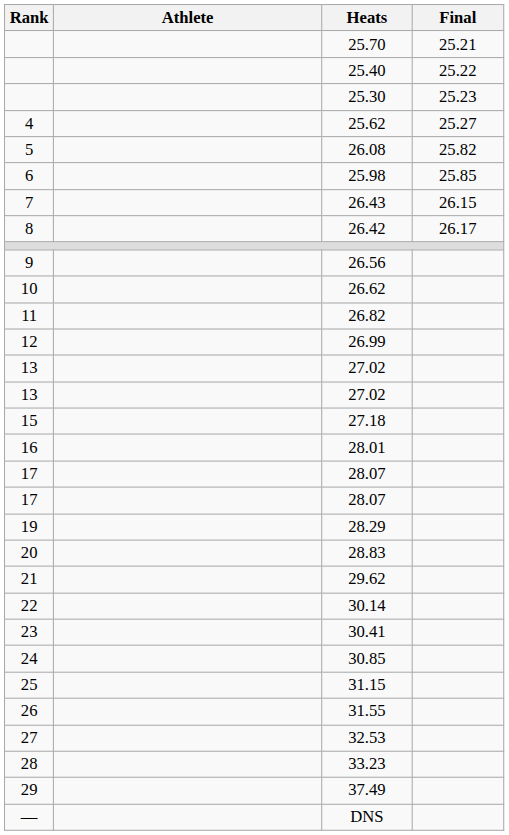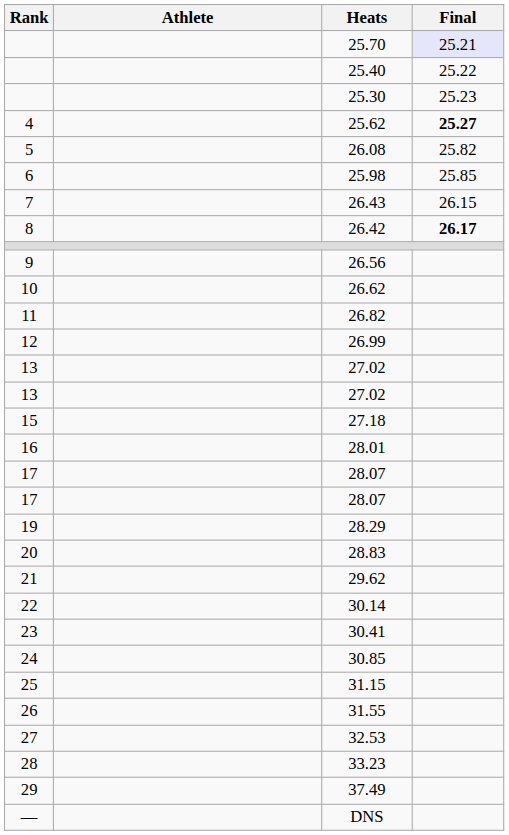(458, 44) no background -> (458, 44) lavender background
(458, 123) normal -> (458, 123) bold
(458, 228) normal -> (458, 228) bold
